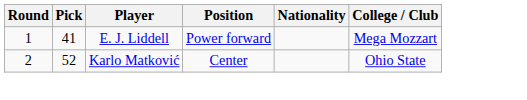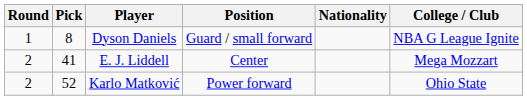+ row: (134, 38)
(28, 38) 1 -> (28, 60) 2
(229, 38) Power forward -> (249, 60) Center
(229, 60) Center -> (249, 83) Power forward
